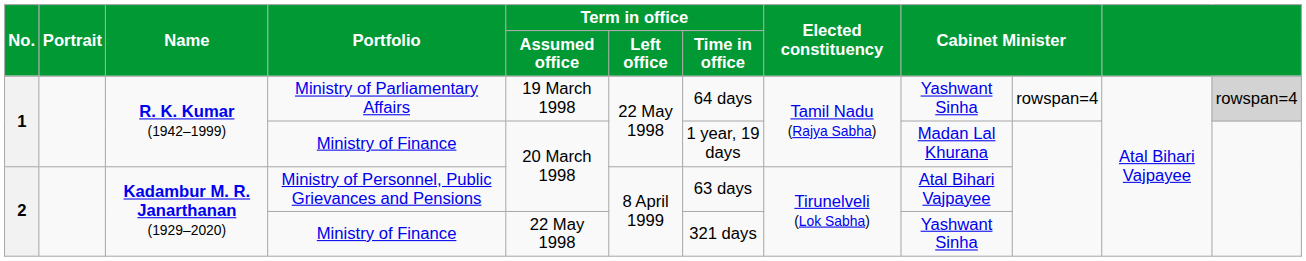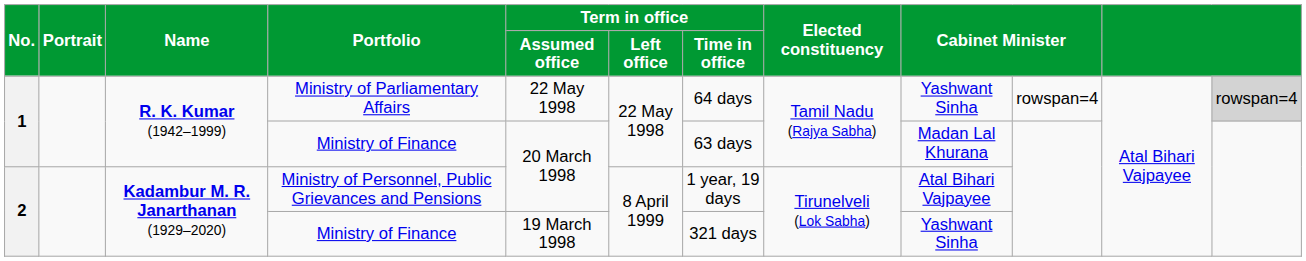(557, 98) 19 March 1998 -> (557, 98) 22 May 1998
(723, 143) 1 year, 19 days -> (723, 143) 63 days
(723, 188) 63 days -> (723, 188) 1 year, 19 days
(557, 233) 22 May 1998 -> (557, 233) 19 March 1998
